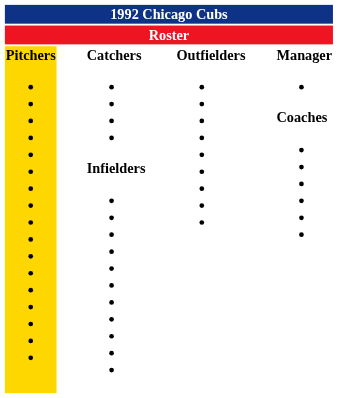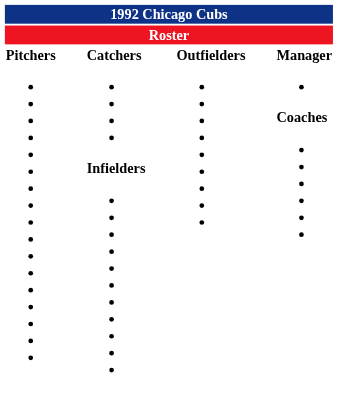(31, 207) gold background -> (31, 207) no background
